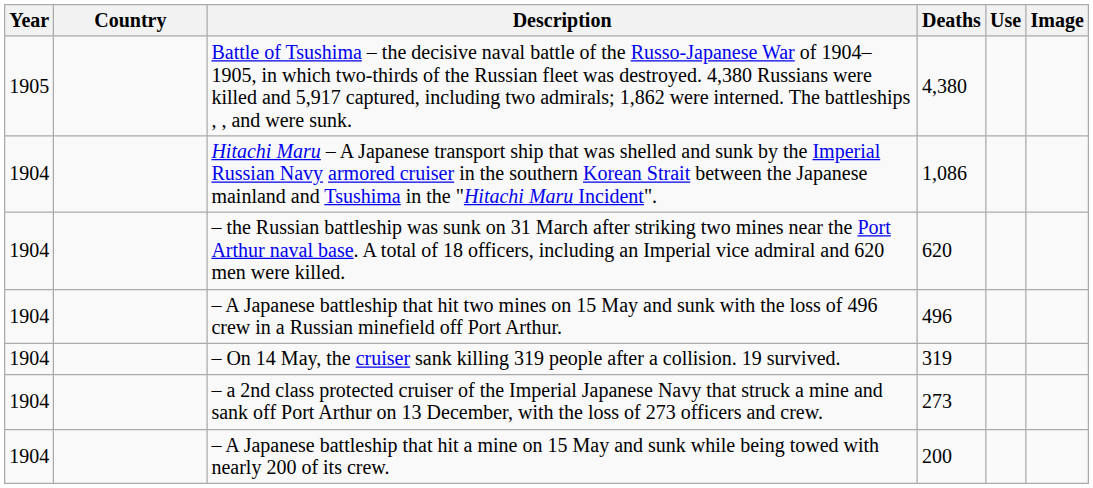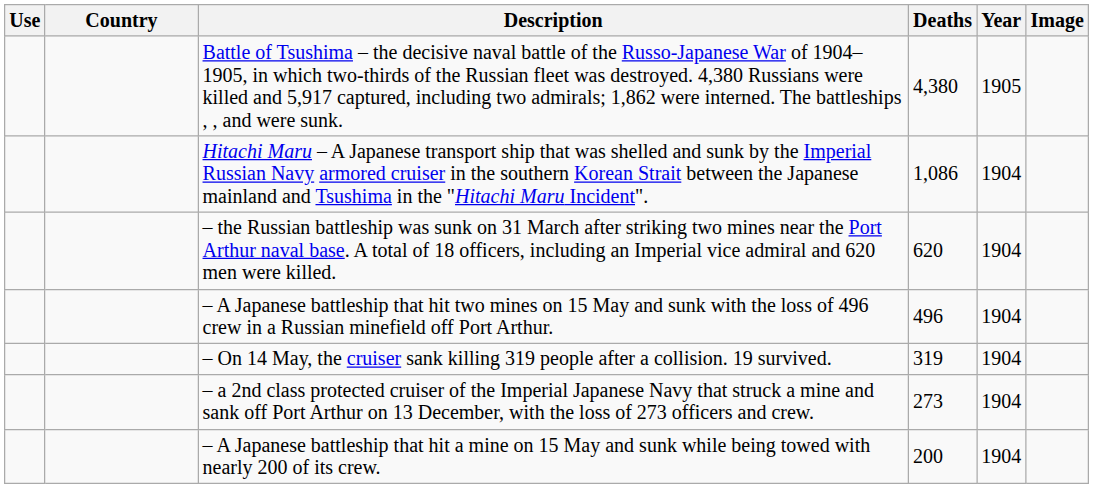columns swapped: (29, 20) <-> (1006, 20)
